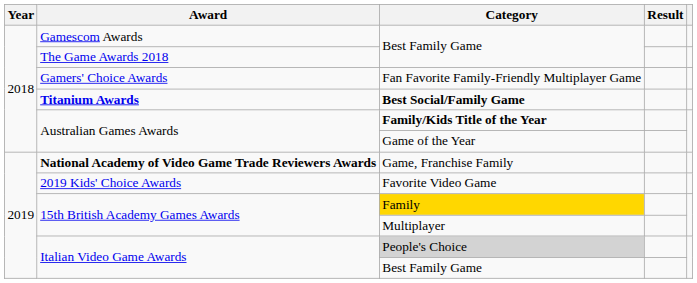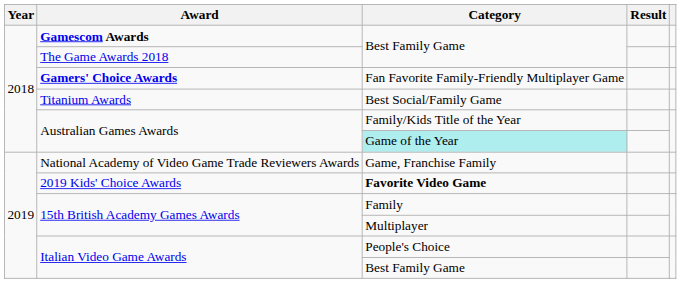(91, 36) normal -> (94, 36) bold
(104, 78) normal -> (109, 78) bold
(90, 99) bold -> (86, 99) normal
(453, 99) bold -> (433, 99) normal
(464, 120) bold -> (443, 120) normal
(429, 141) no background -> (412, 141) paleturquoise background
(208, 162) bold -> (200, 162) normal
(439, 183) normal -> (426, 183) bold
(401, 204) gold background -> (384, 204) no background
(425, 246) lightgrey background -> (408, 246) no background
